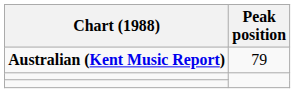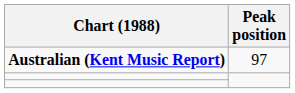(259, 60) 79 -> (259, 60) 97
